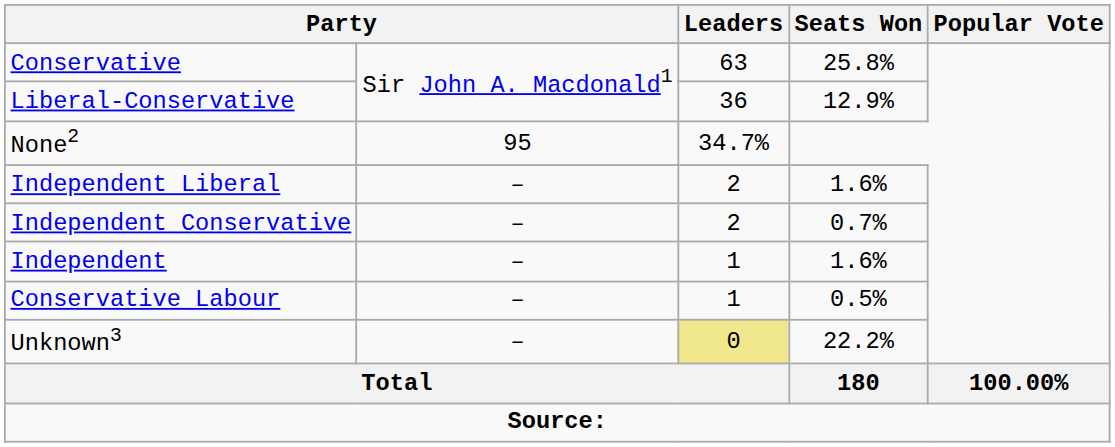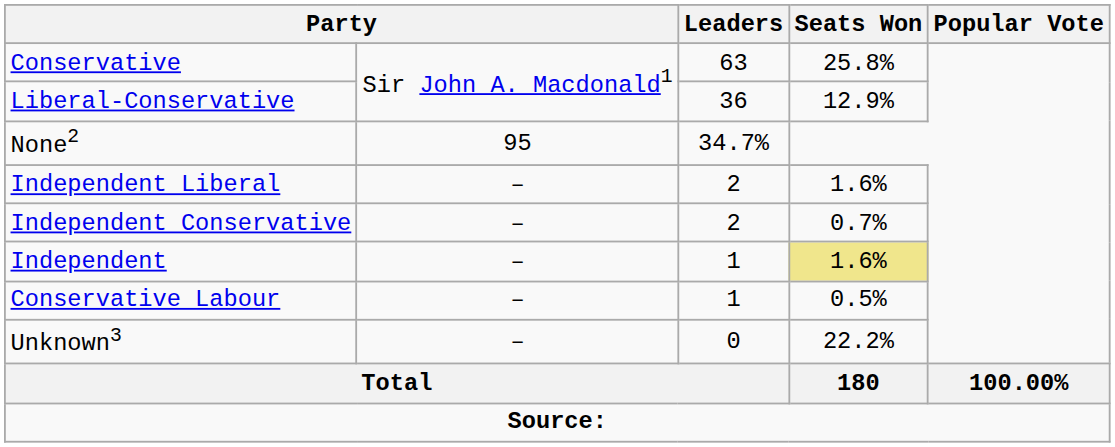(858, 262) no background -> (858, 262) khaki background
(734, 342) khaki background -> (734, 342) no background
